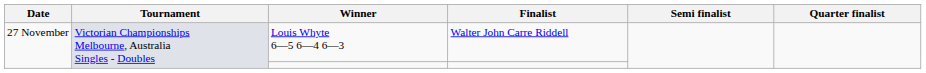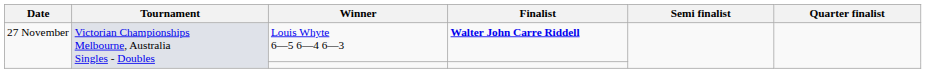(509, 32) normal -> (515, 32) bold
